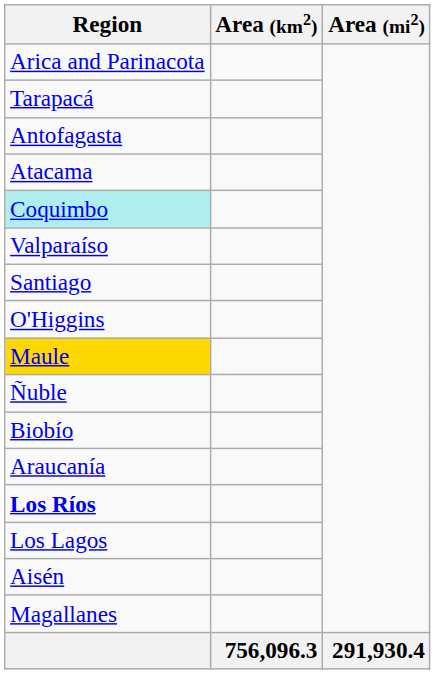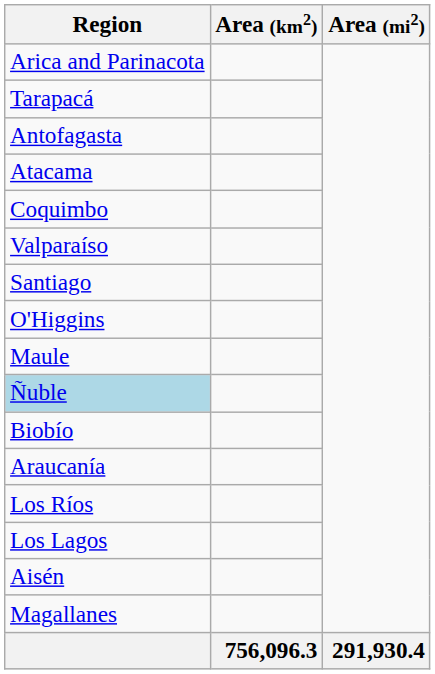(59, 208) paleturquoise background -> (59, 208) no background
(40, 356) gold background -> (40, 356) no background
(38, 392) no background -> (38, 392) lightblue background
(53, 503) bold -> (52, 503) normal
